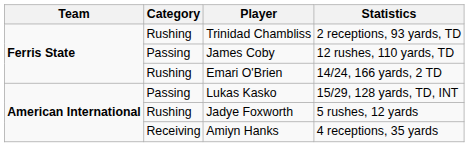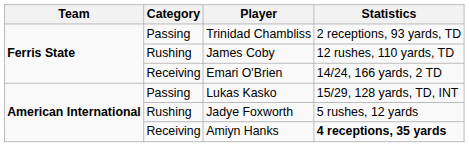(169, 34) Rushing -> (168, 34) Passing
(168, 53) Passing -> (169, 53) Rushing
(169, 73) Rushing -> (173, 73) Receiving
(377, 131) normal -> (382, 131) bold
